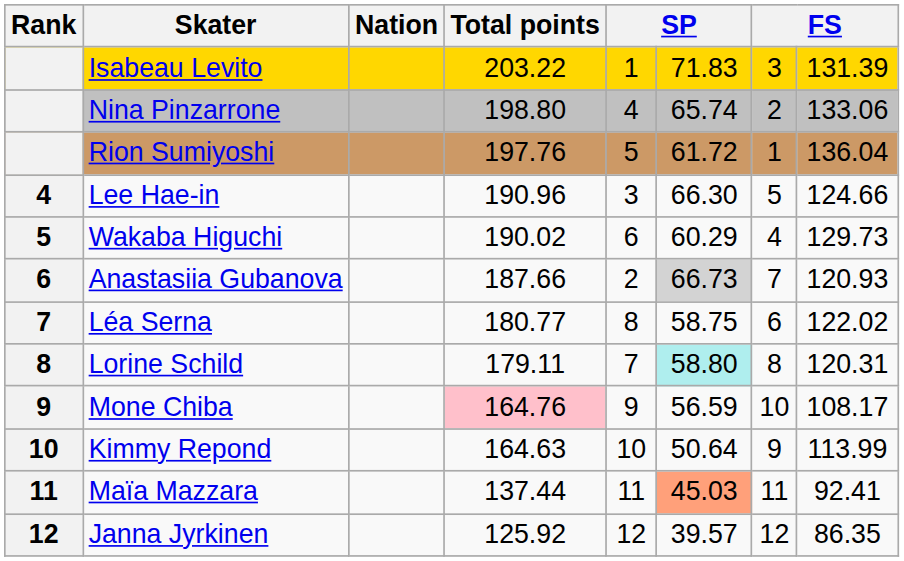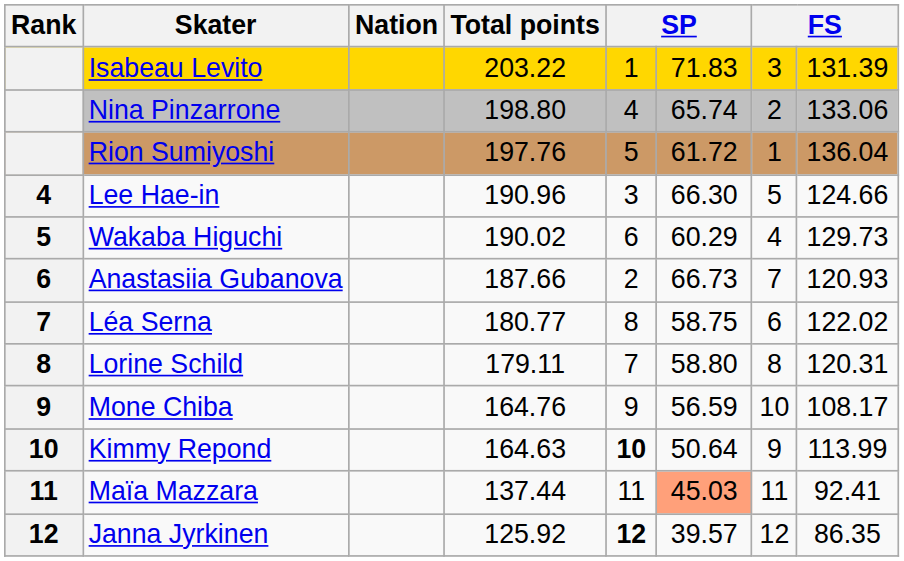(704, 279) lightgrey background -> (704, 279) no background
(704, 364) paleturquoise background -> (704, 364) no background
(525, 407) pink background -> (525, 407) no background
(631, 449) normal -> (631, 449) bold
(631, 534) normal -> (631, 534) bold
